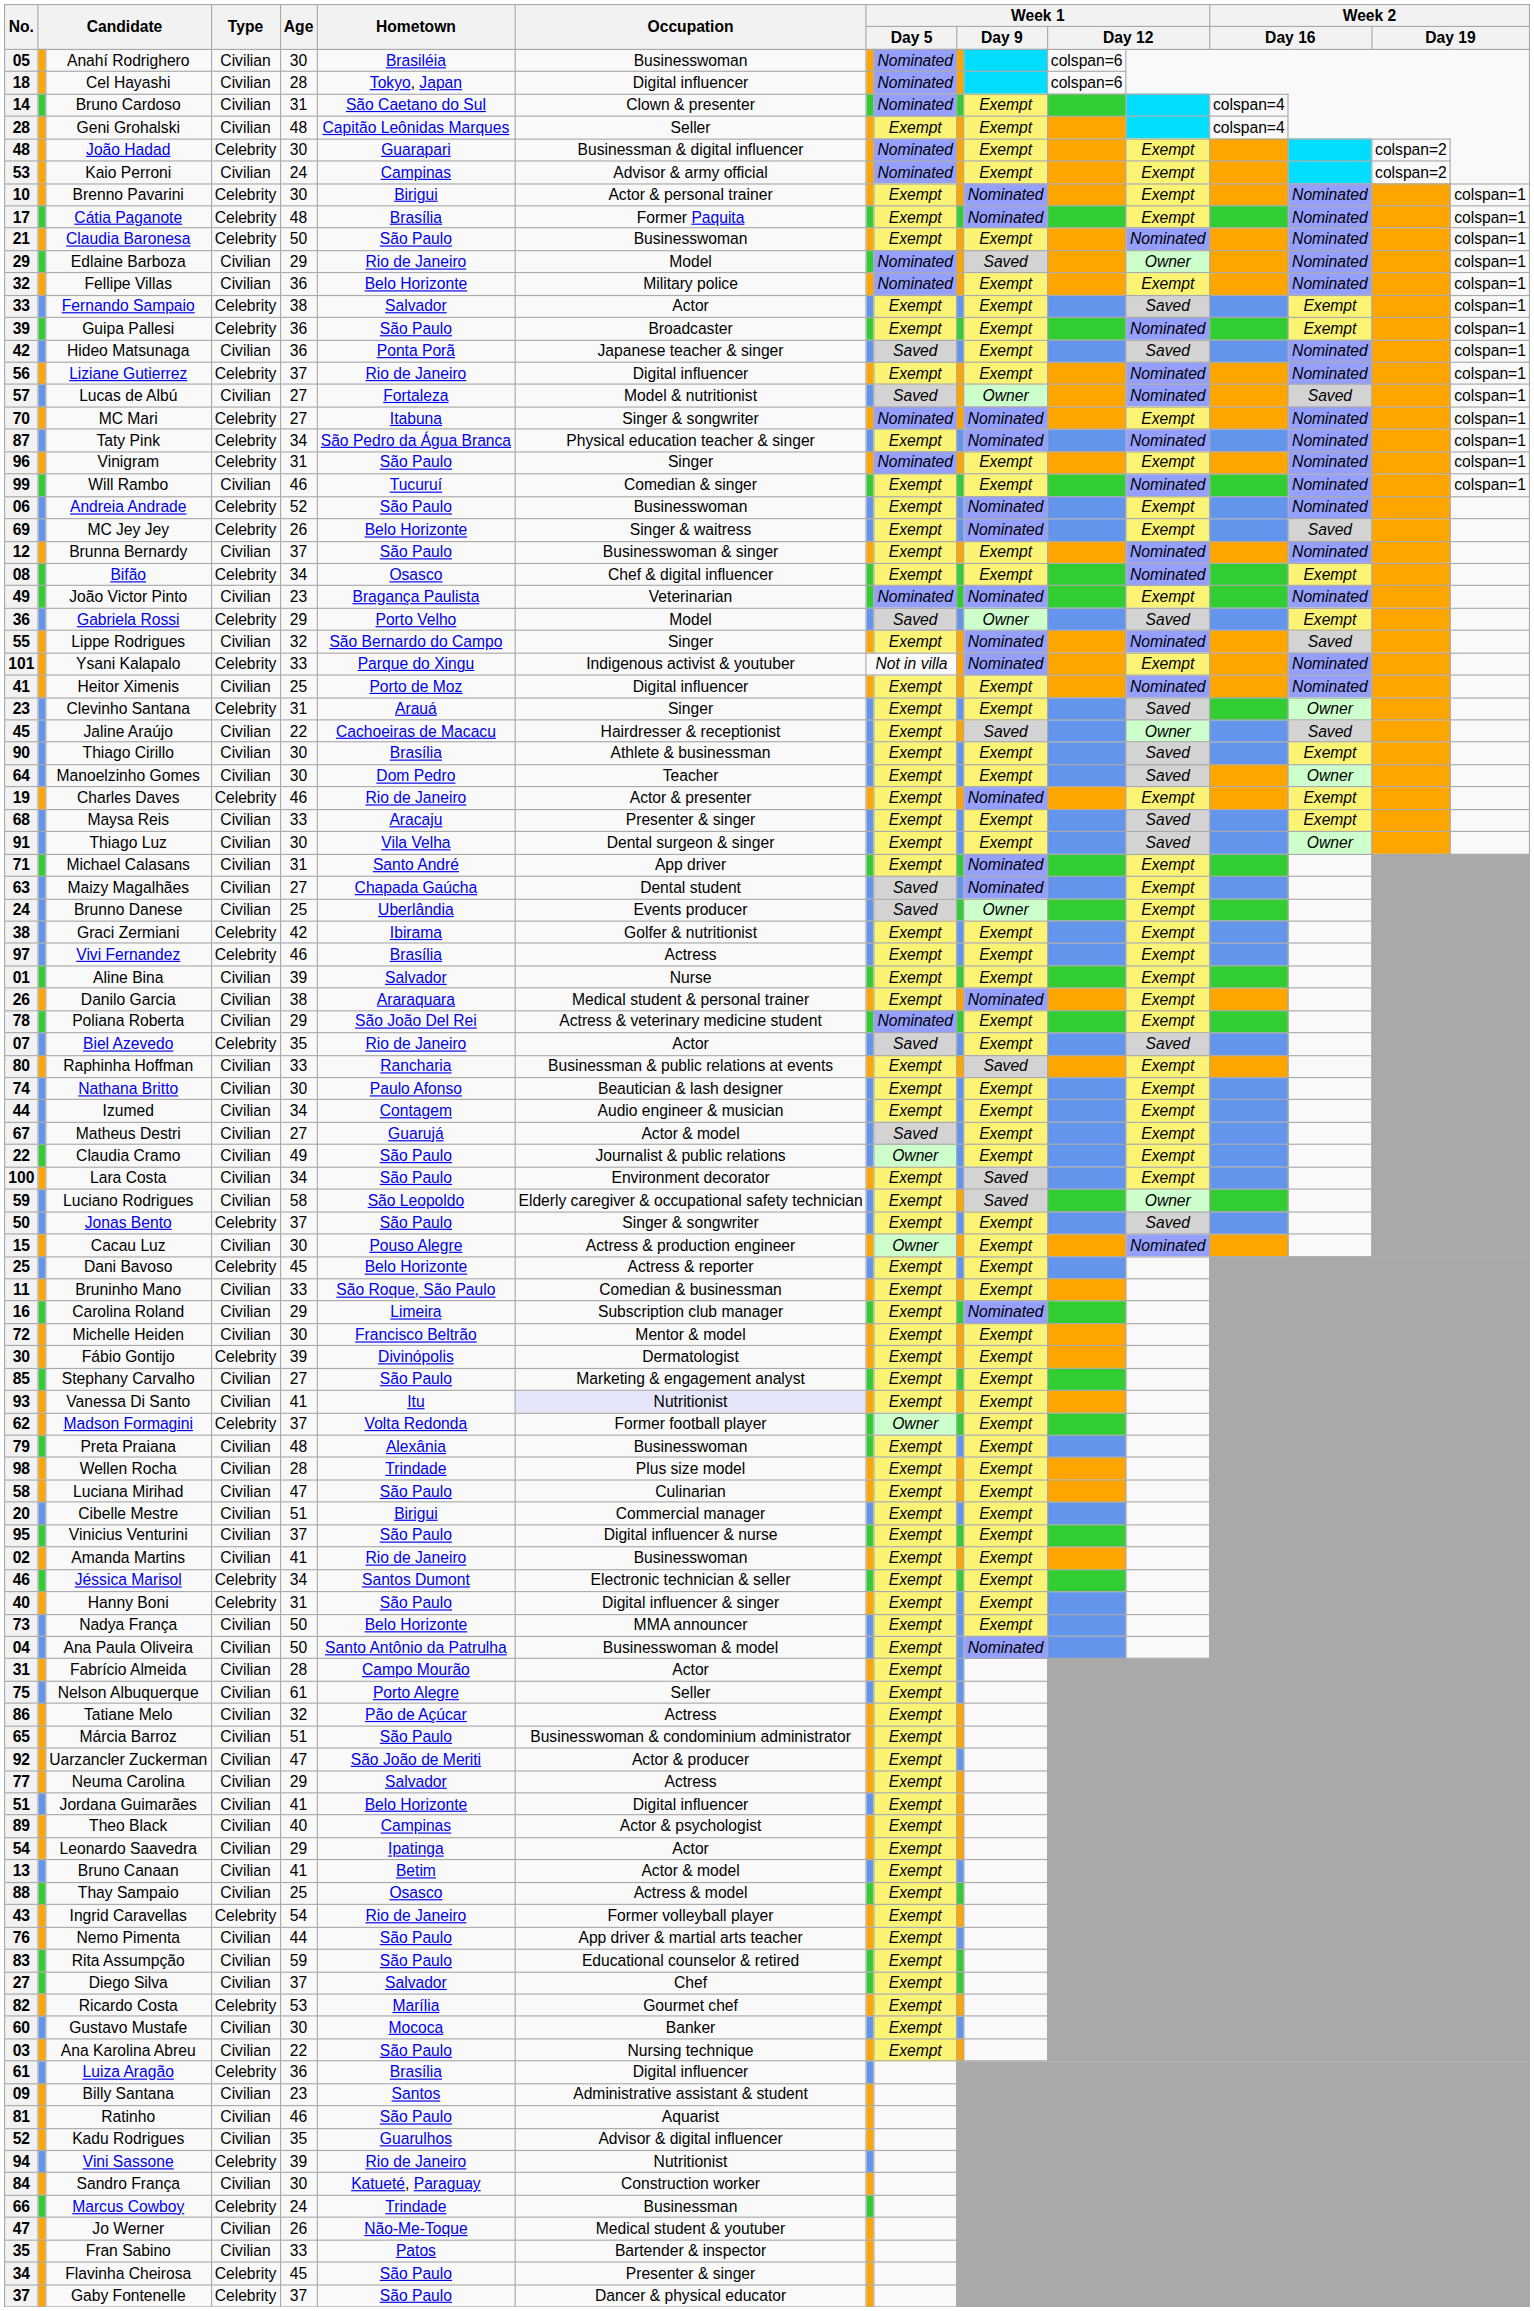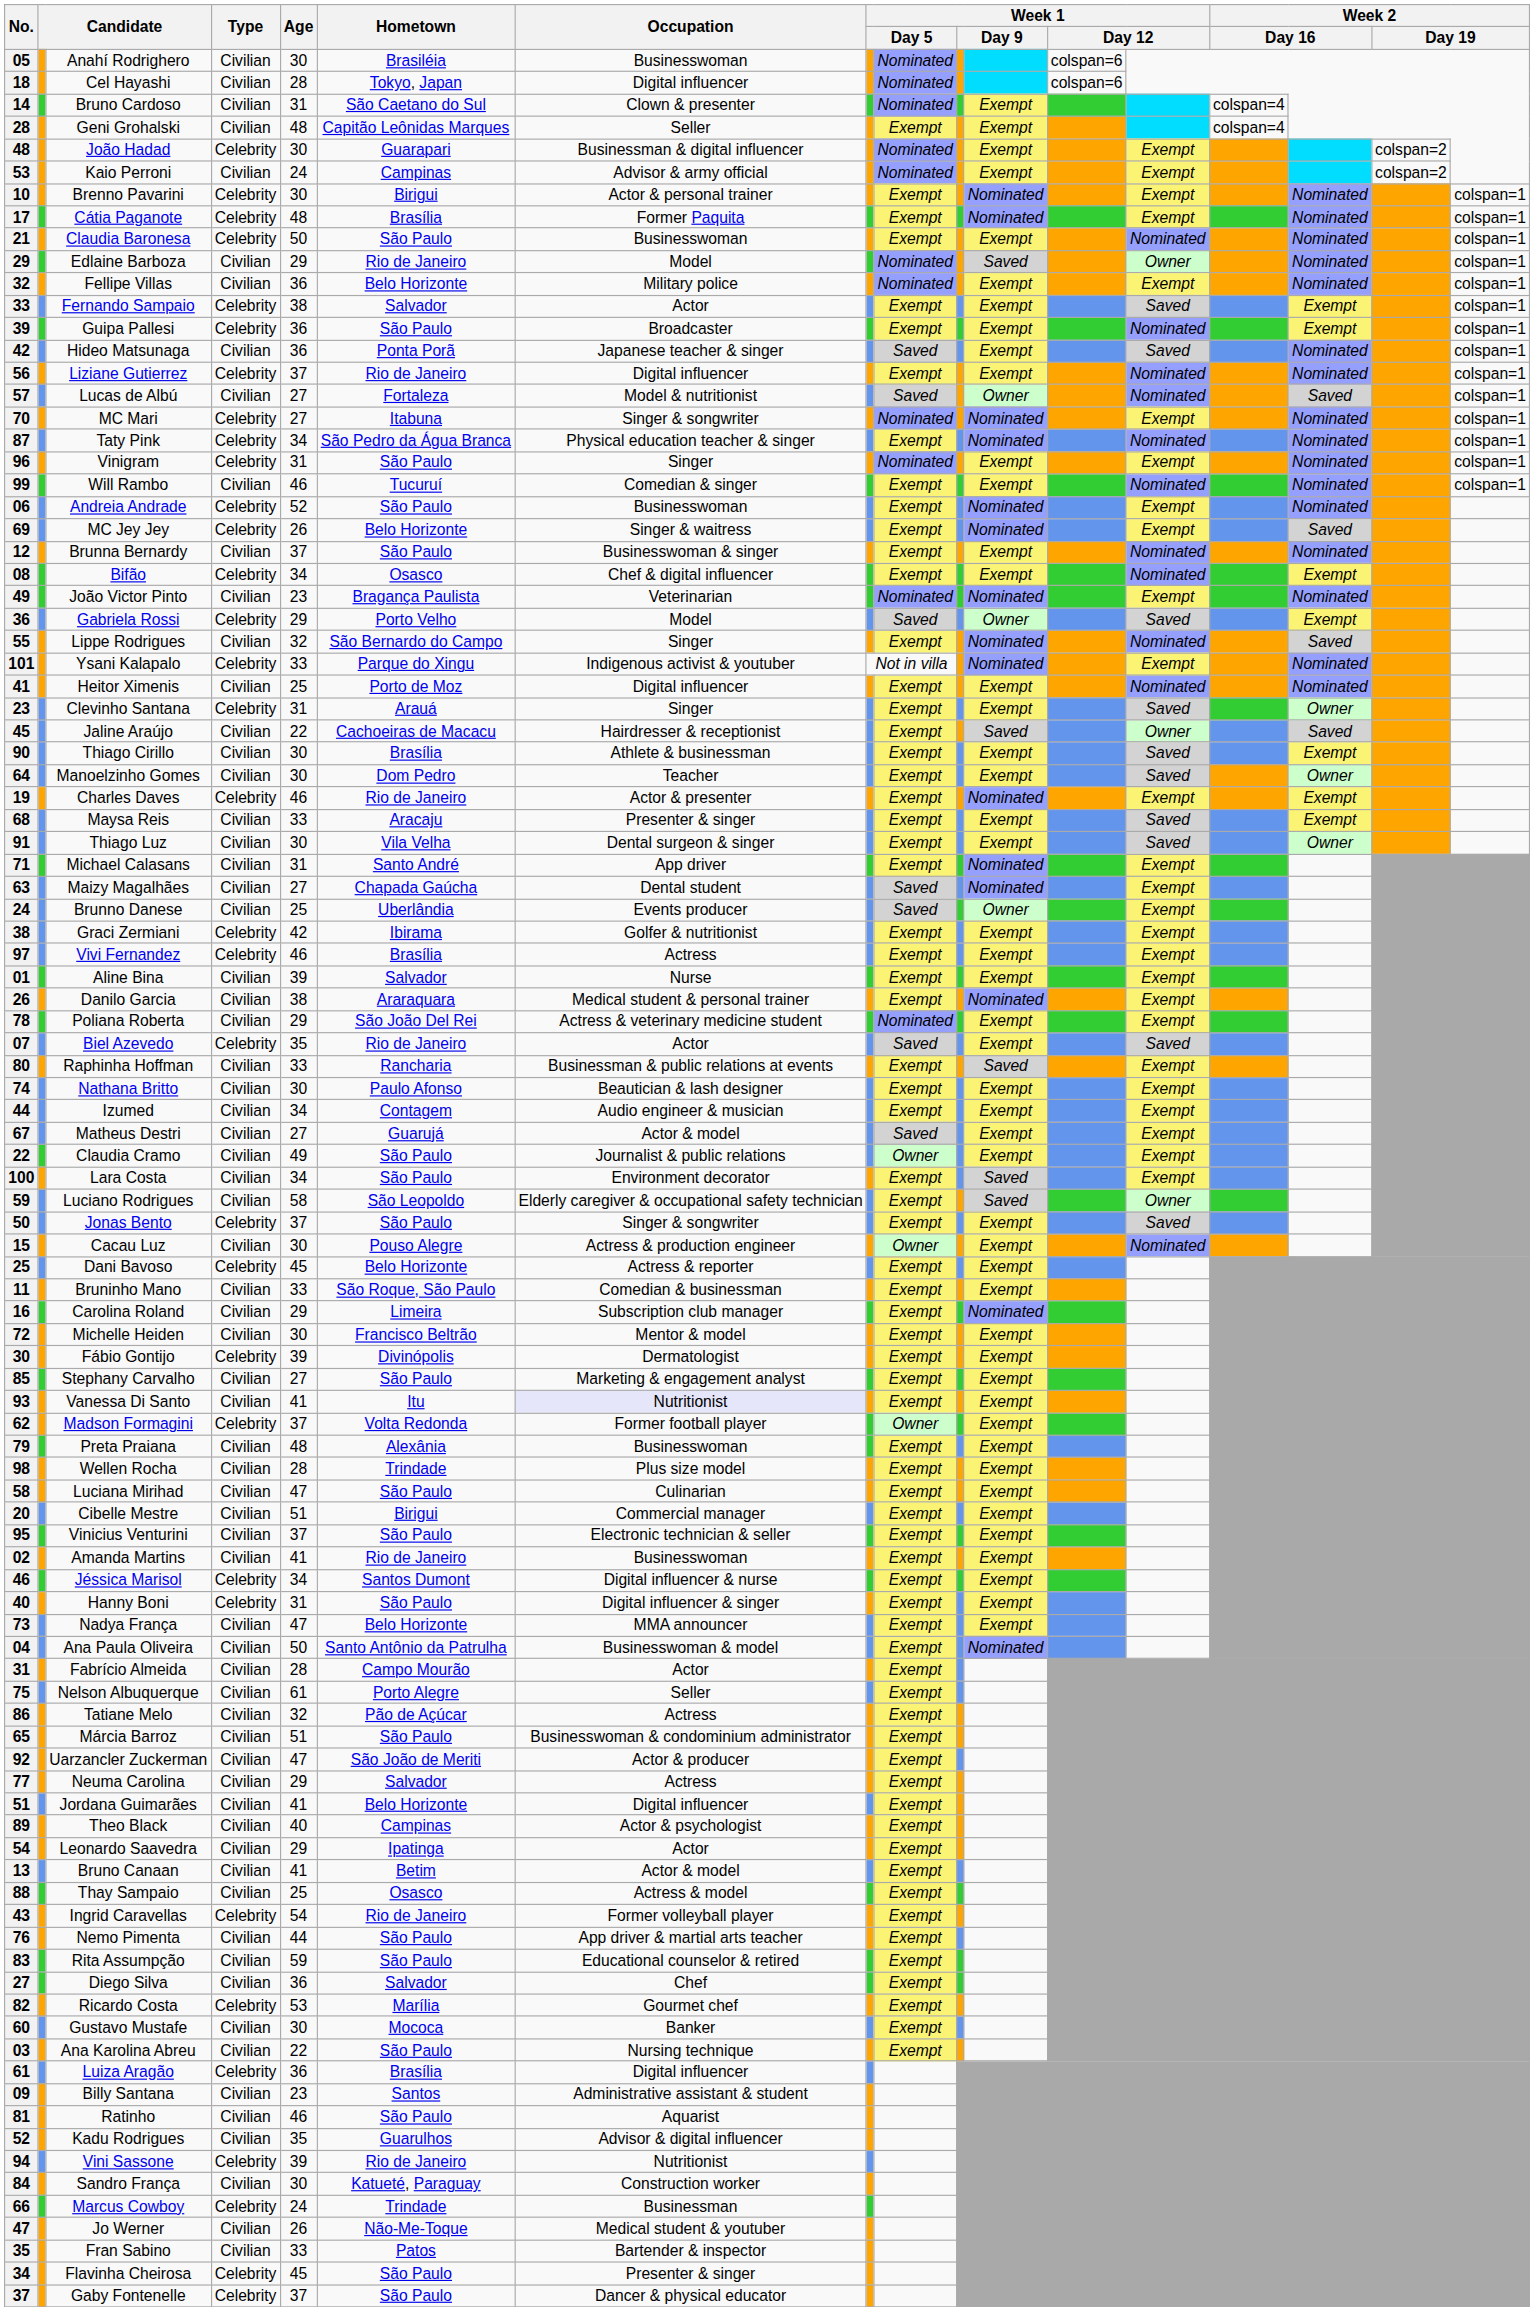(691, 1535) Digital influencer & nurse -> (691, 1535) Electronic technician & seller
(691, 1580) Electronic technician & seller -> (691, 1580) Digital influencer & nurse
(299, 1625) 50 -> (299, 1625) 47
(299, 1982) 37 -> (299, 1982) 36
